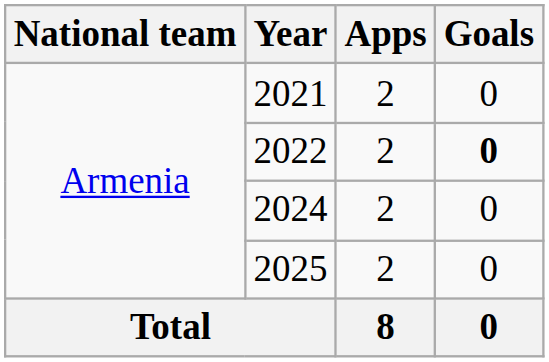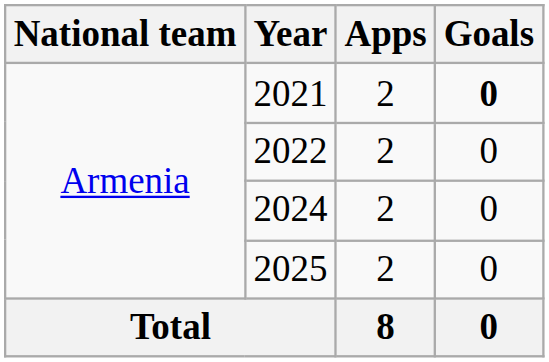(489, 92) normal -> (489, 92) bold
(489, 151) bold -> (489, 151) normal
